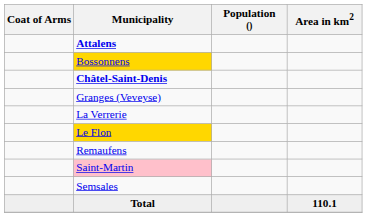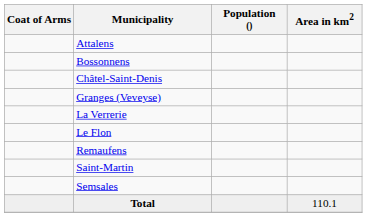(96, 43) bold -> (95, 43) normal
(103, 61) gold background -> (103, 61) no background
(122, 79) bold -> (119, 79) normal
(94, 132) gold background -> (94, 132) no background
(105, 168) pink background -> (105, 168) no background
(325, 203) bold -> (325, 203) normal
